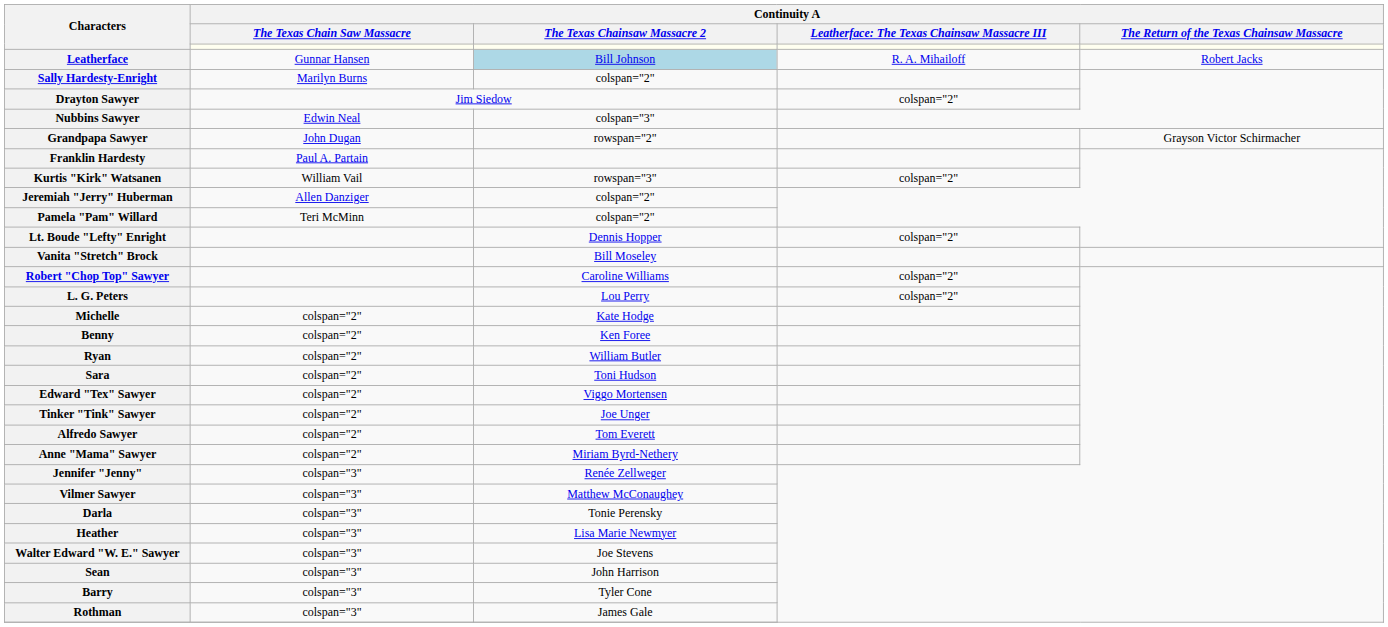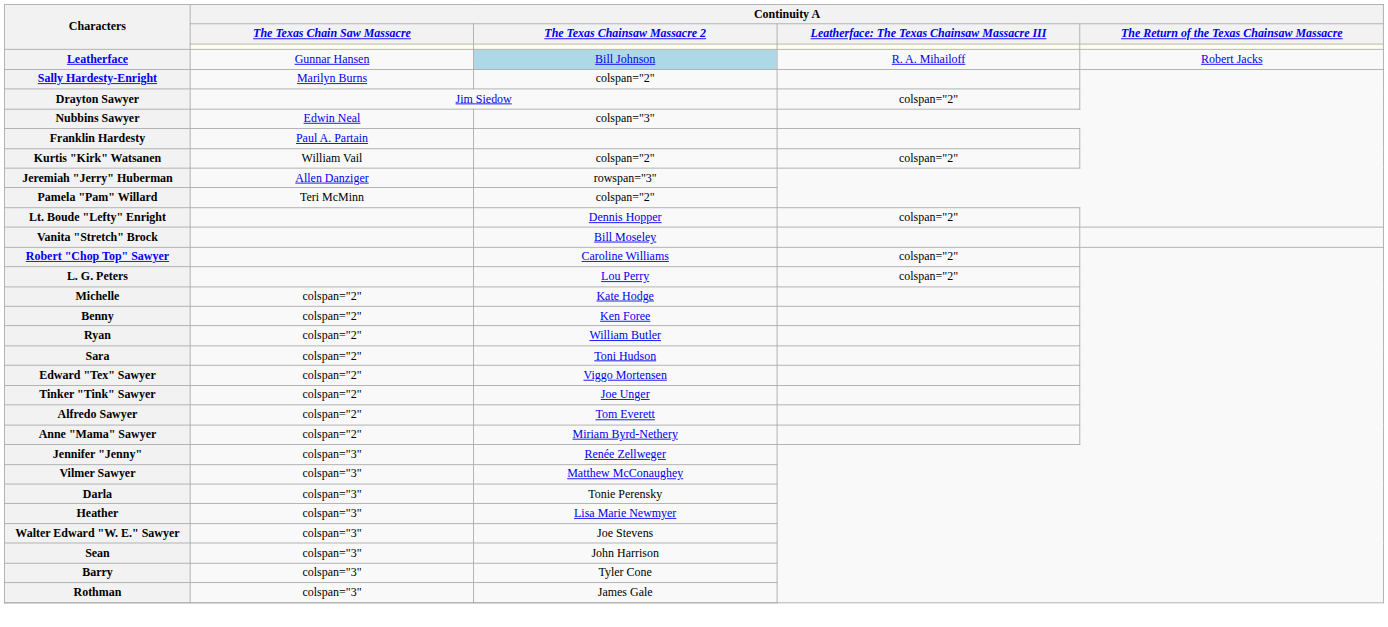- row: (97, 138)
(625, 177) rowspan="3" -> (625, 157) colspan="2"
(625, 197) colspan="2" -> (625, 177) rowspan="3"
